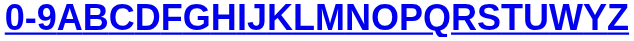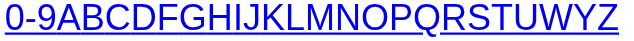(317, 18) bold -> (312, 18) normal
